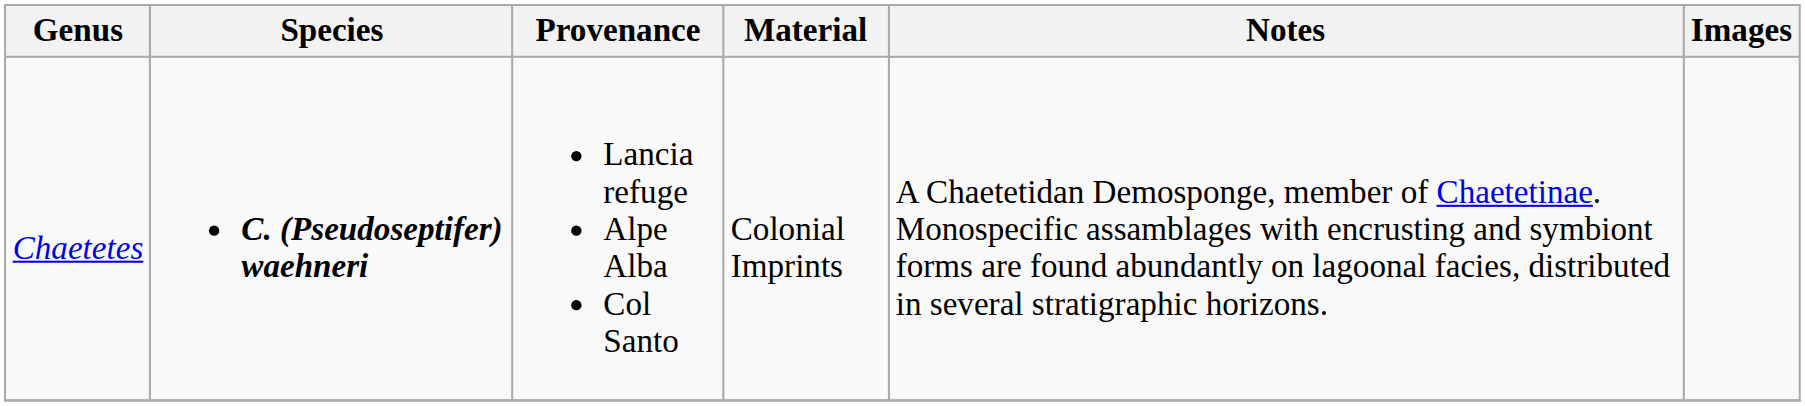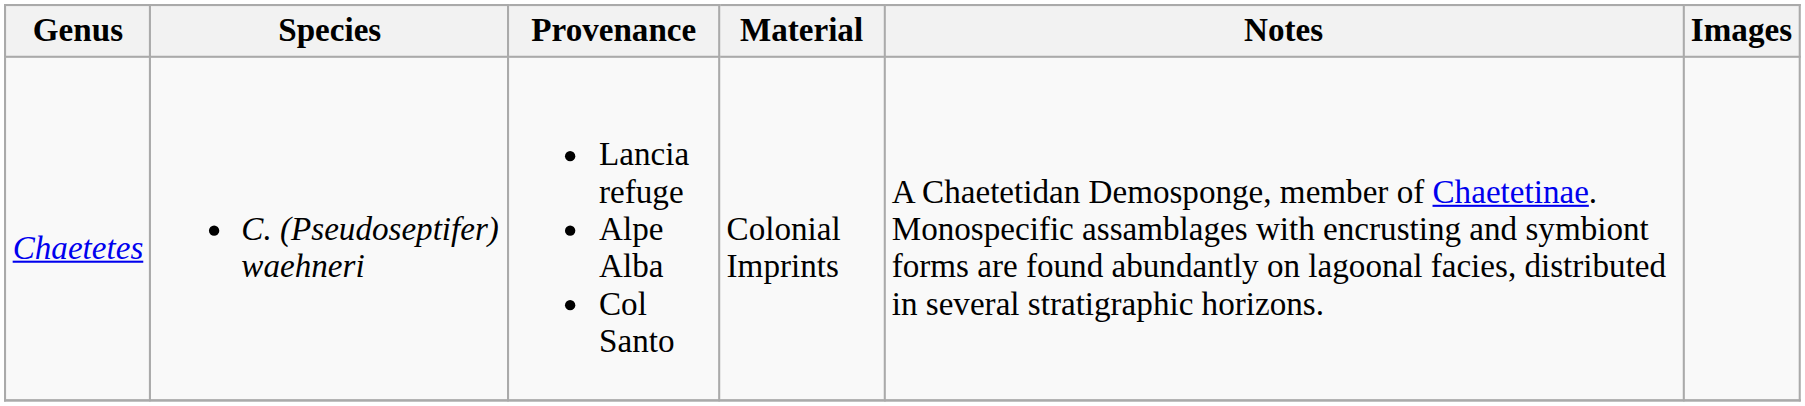(332, 247) bold -> (330, 247) normal
